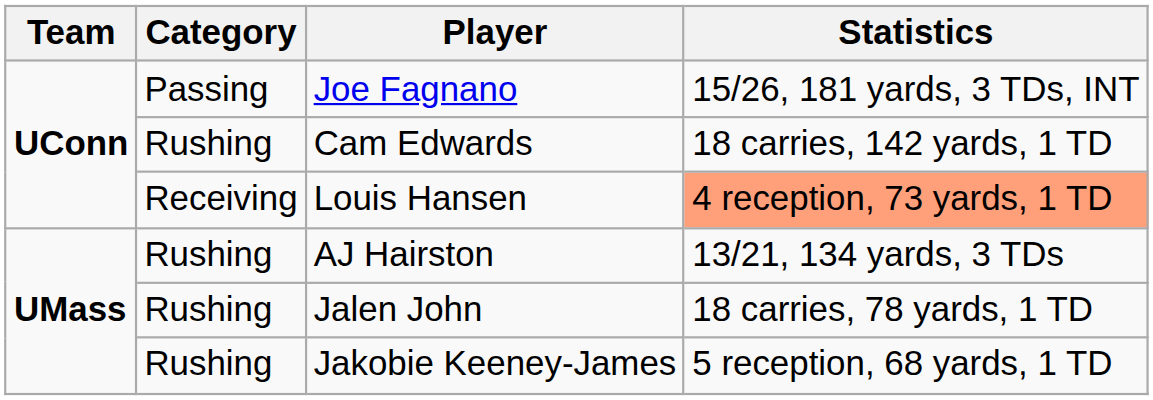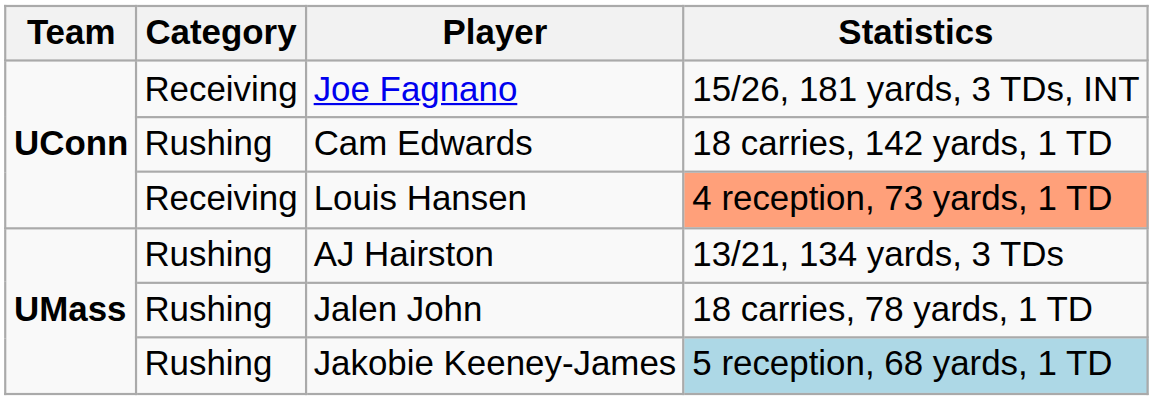(206, 88) Passing -> (221, 88) Receiving
(902, 364) no background -> (902, 364) lightblue background
